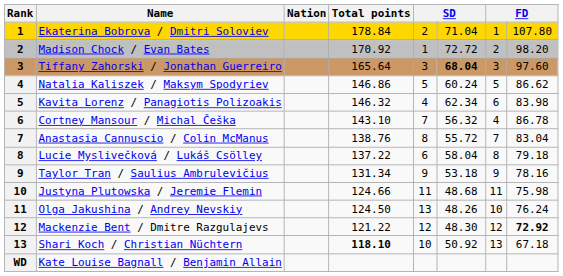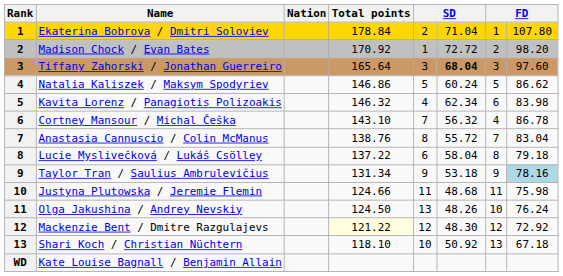(532, 173) no background -> (532, 173) lightblue background
(371, 227) no background -> (371, 227) lightyellow background
(532, 227) bold -> (532, 227) normal
(371, 245) bold -> (371, 245) normal
